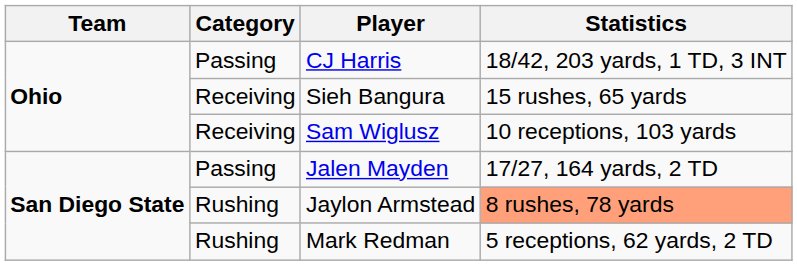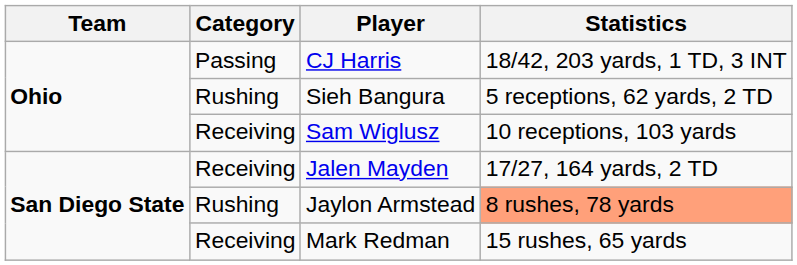(245, 96) Receiving -> (237, 96) Rushing
(586, 96) 15 rushes, 65 yards -> (629, 96) 5 receptions, 62 yards, 2 TD
(236, 168) Passing -> (245, 168) Receiving
(237, 241) Rushing -> (245, 241) Receiving
(629, 241) 5 receptions, 62 yards, 2 TD -> (586, 241) 15 rushes, 65 yards
